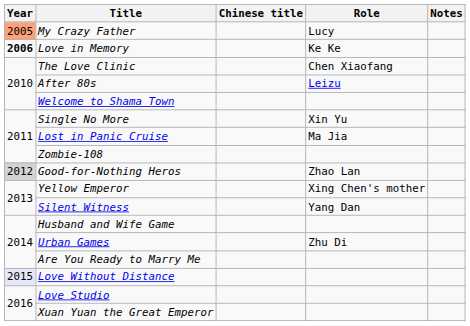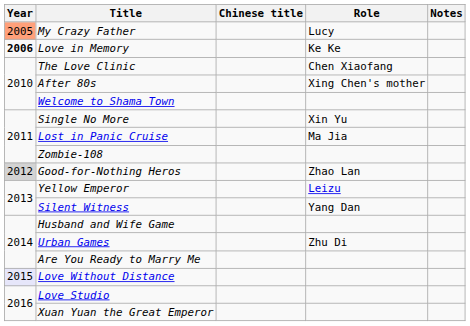(324, 84) Leizu -> (367, 84) Xing Chen's mother
(367, 189) Xing Chen's mother -> (324, 189) Leizu
